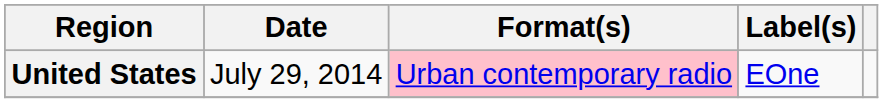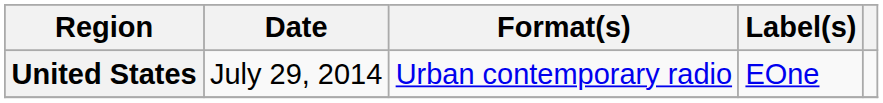(564, 73) pink background -> (564, 73) no background
